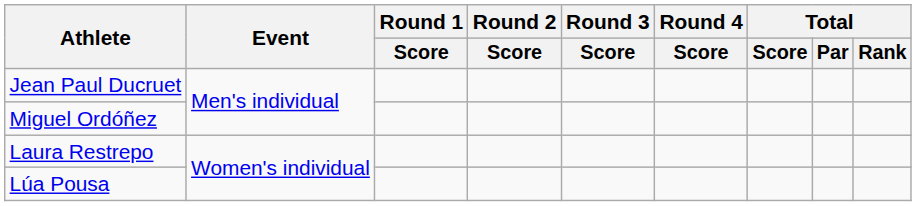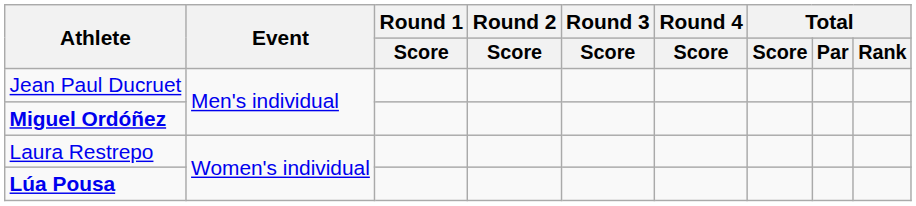(83, 119) normal -> (88, 119) bold
(60, 185) normal -> (62, 185) bold
